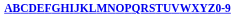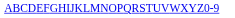(117, 8) bold -> (112, 8) normal
